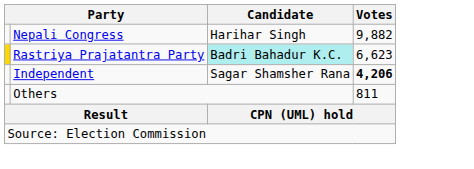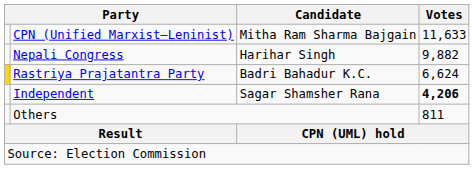+ row: (124, 34)
(277, 54) paleturquoise background -> (306, 74) no background
(374, 54) 6,623 -> (441, 74) 6,624
